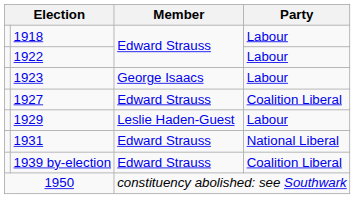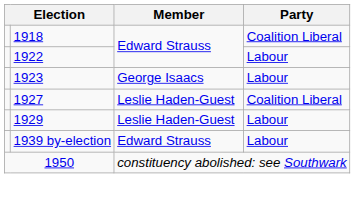(267, 36) Labour -> (294, 36) Coalition Liberal
(164, 99) Edward Strauss -> (176, 99) Leslie Haden-Guest
- row: (28, 141)
(294, 162) Coalition Liberal -> (267, 141) Labour
